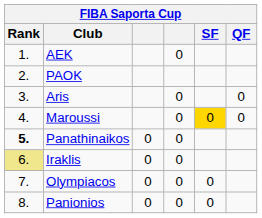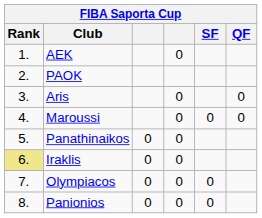(210, 118) gold background -> (210, 118) no background
(24, 139) bold -> (24, 139) normal
